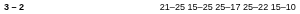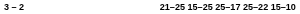(228, 7) normal -> (228, 7) bold
